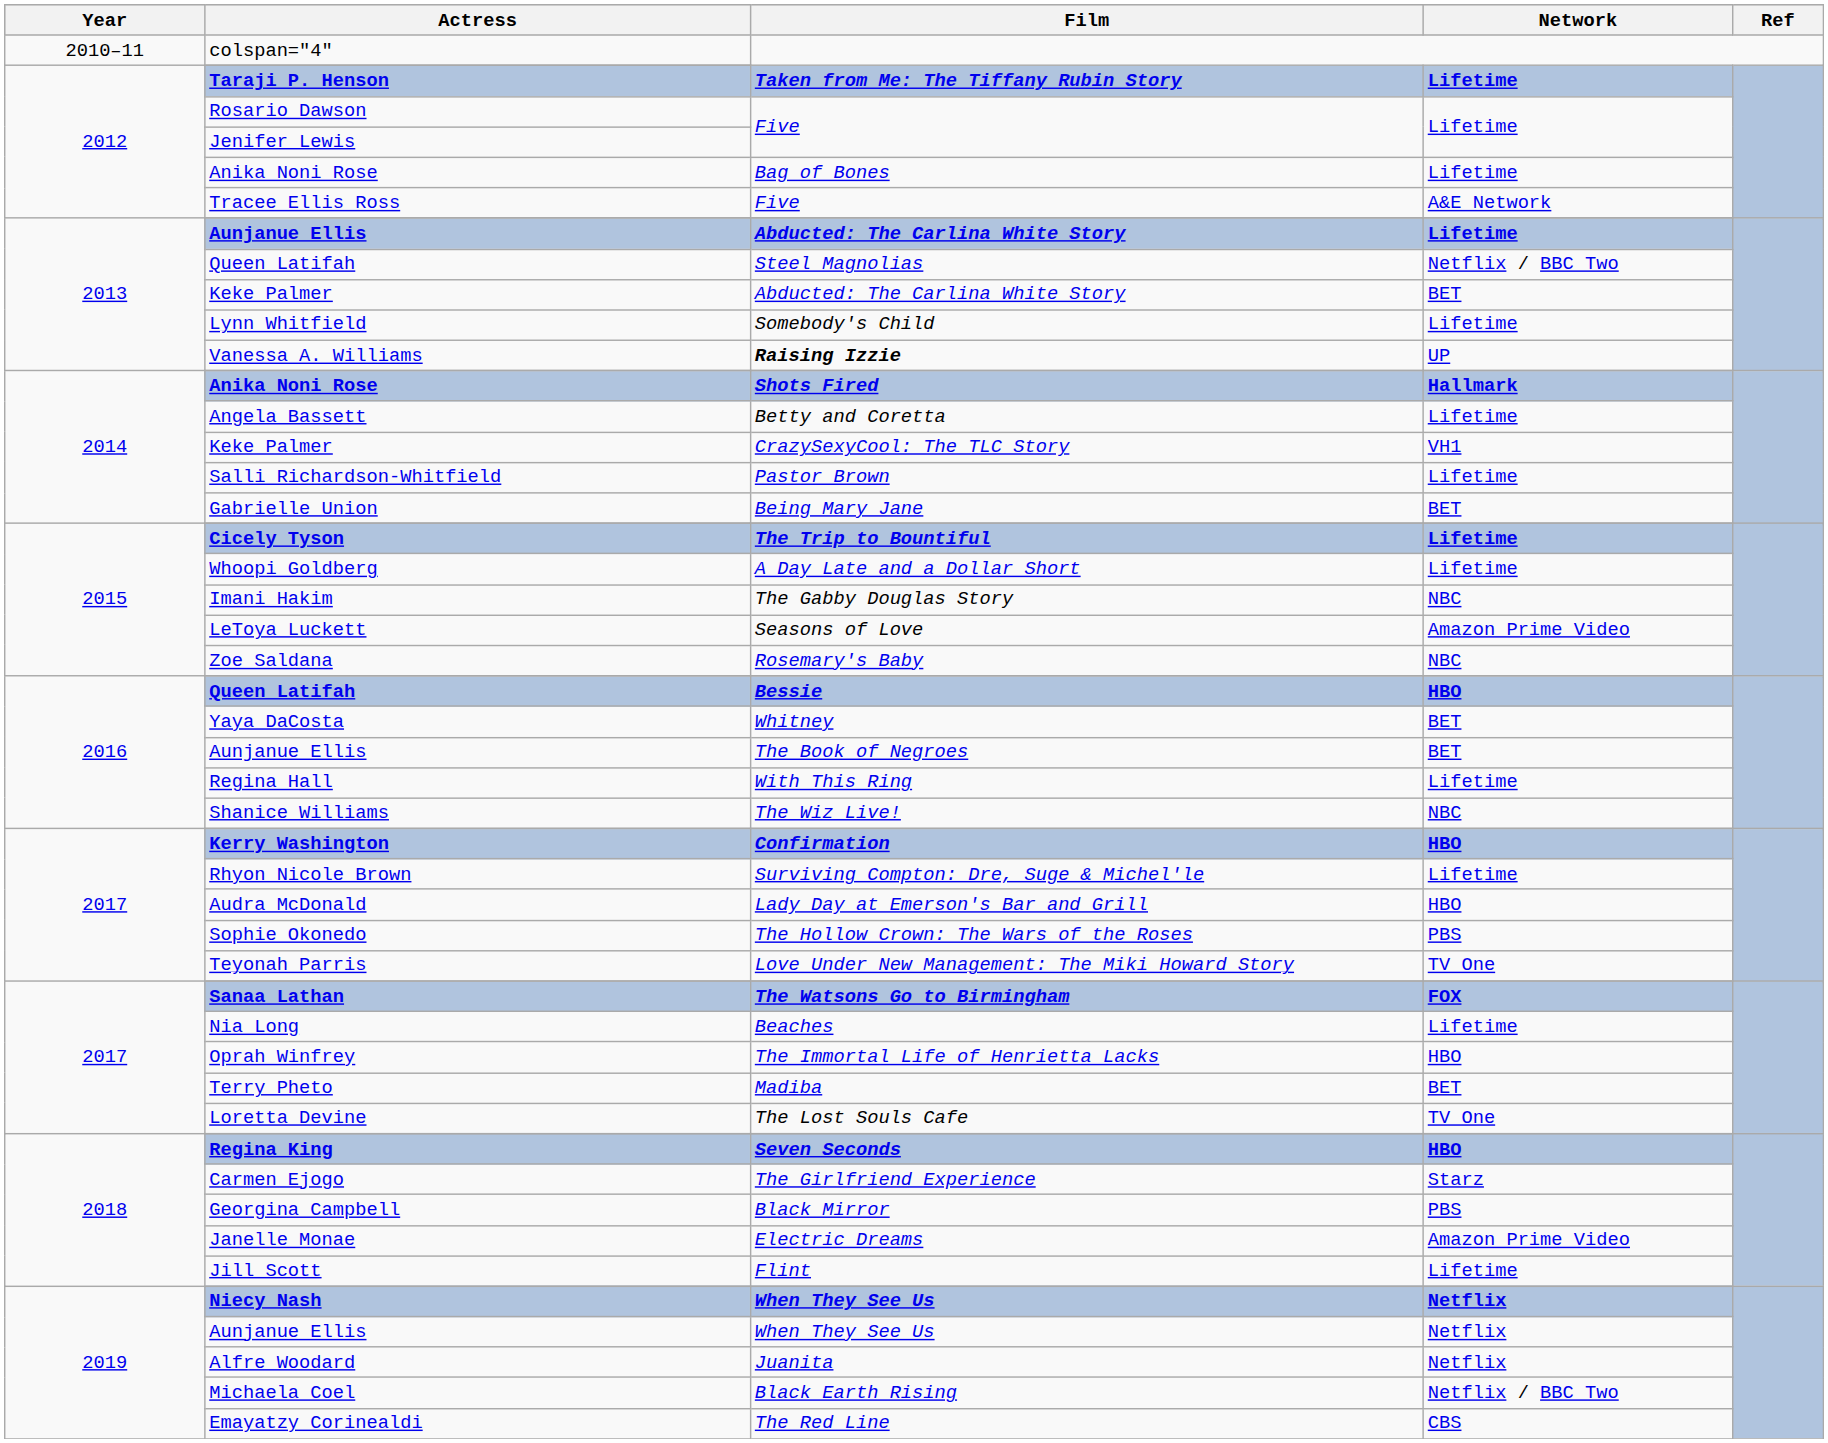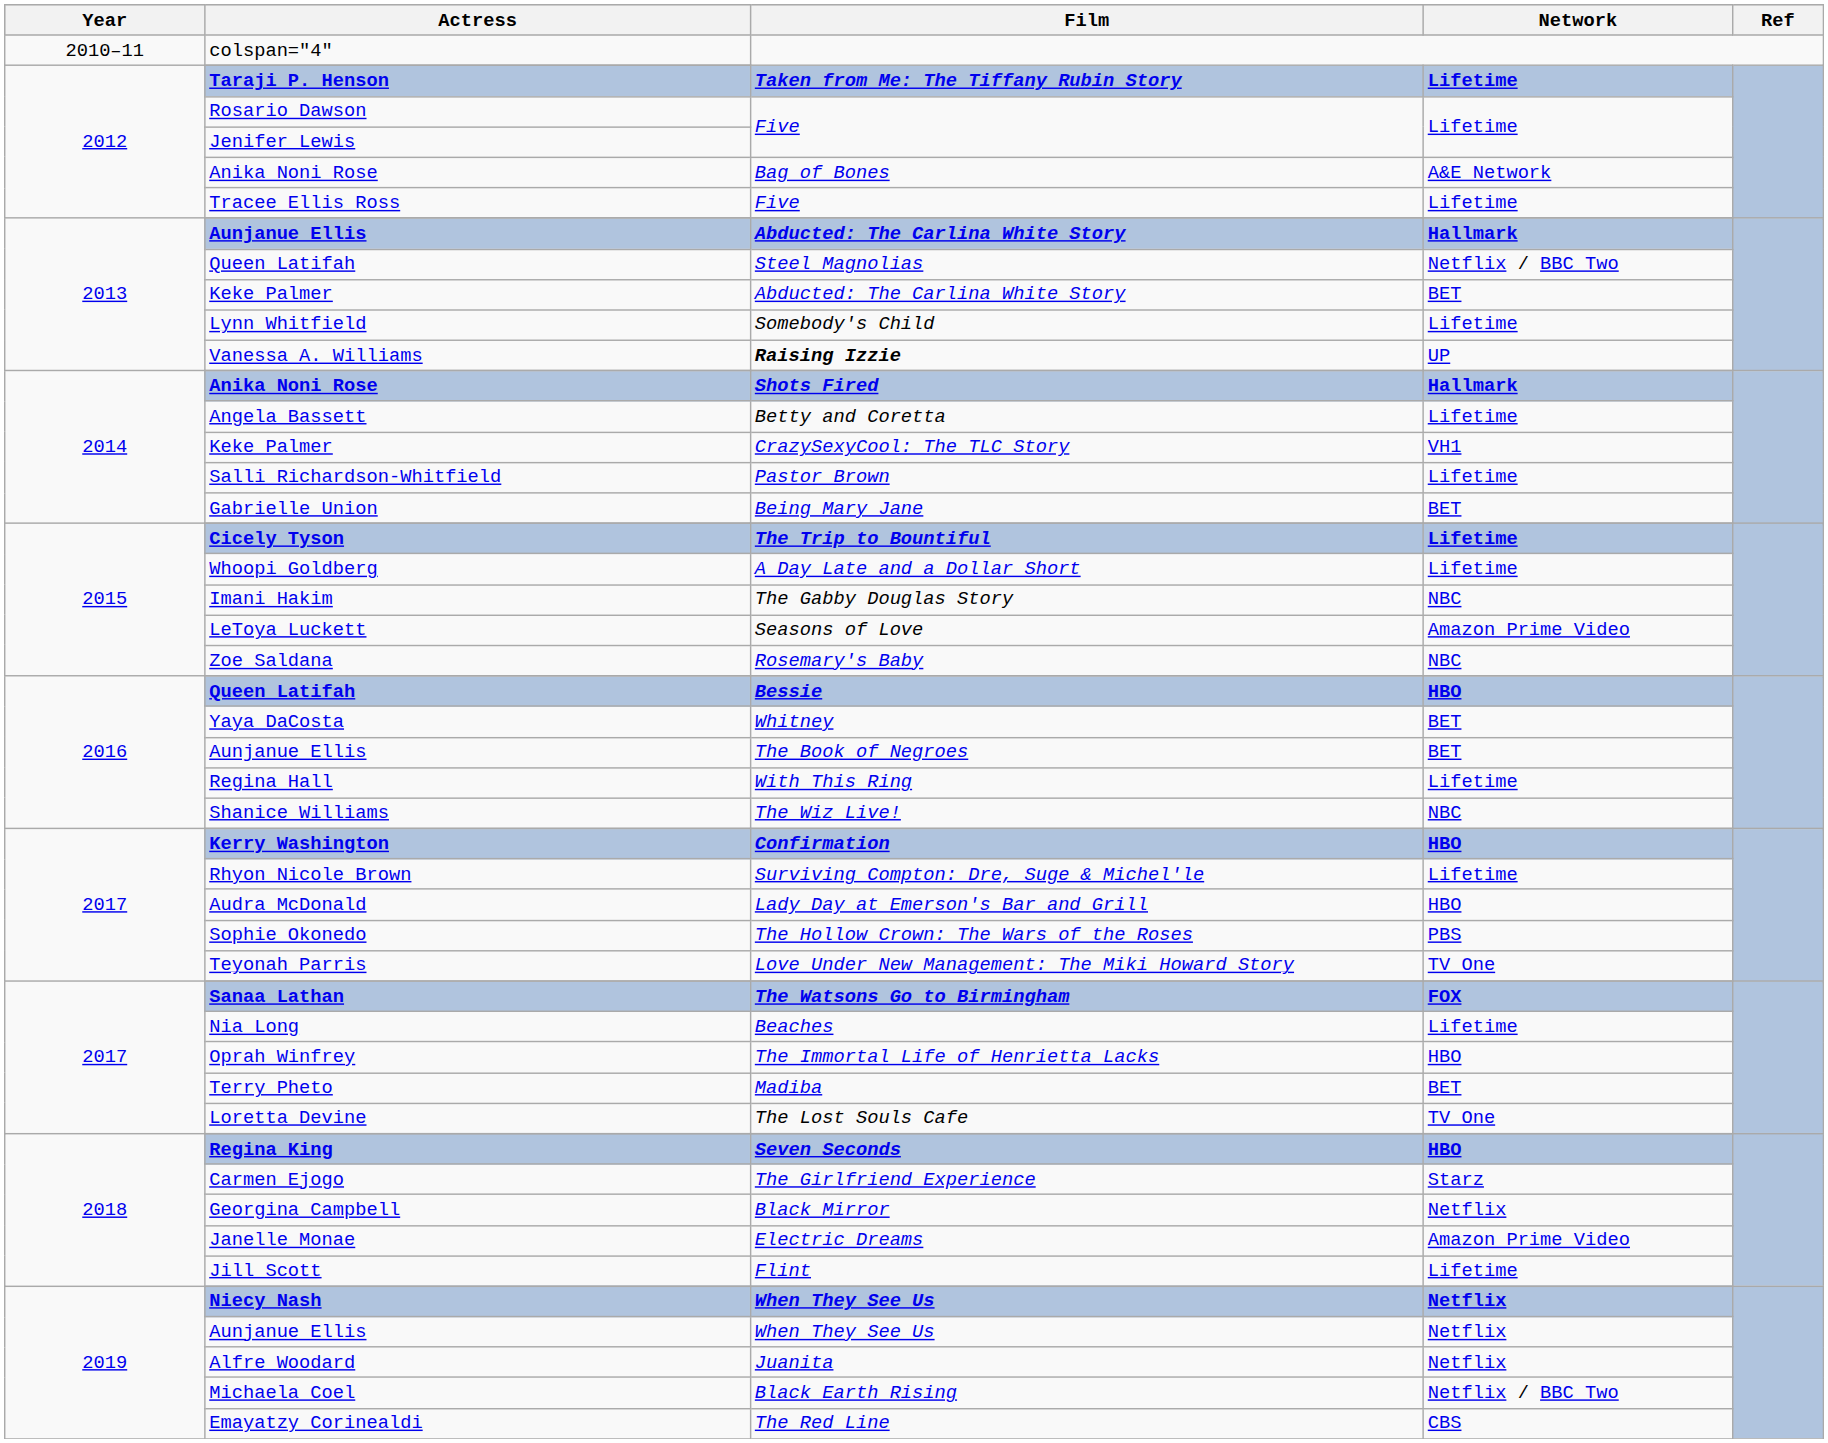(1473, 173) Lifetime -> (1490, 173) A&E Network
(1490, 203) A&E Network -> (1473, 203) Lifetime
(1473, 234) Lifetime -> (1473, 234) Hallmark
(1445, 1210) PBS -> (1467, 1210) Netflix
